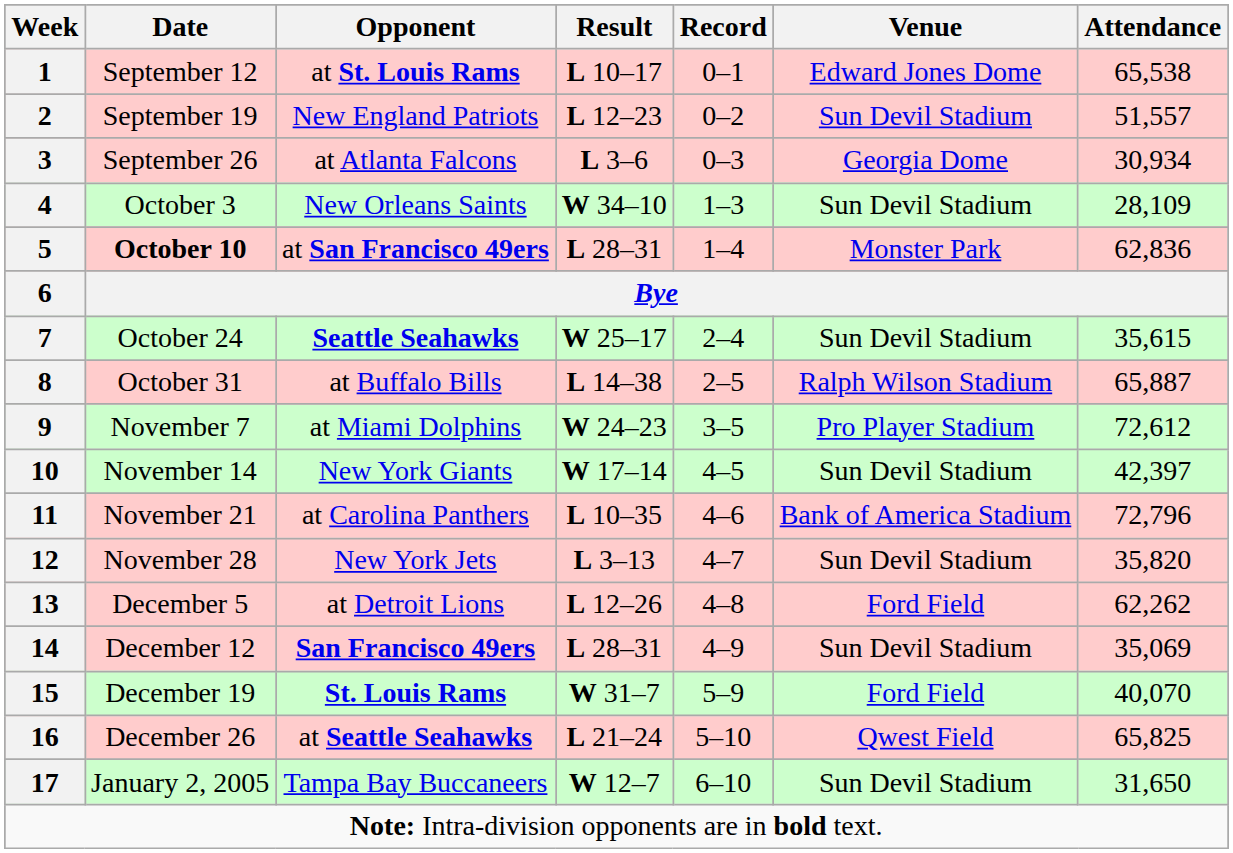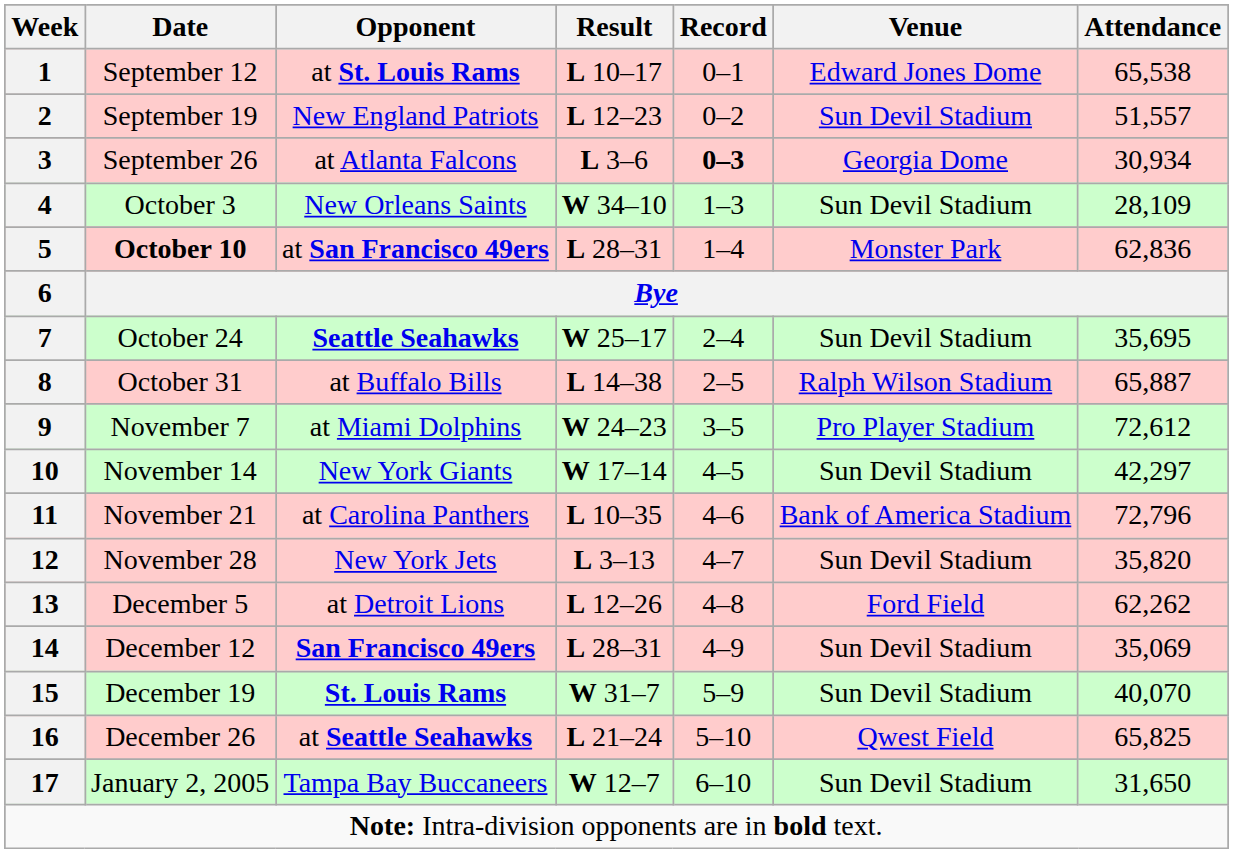(723, 159) normal -> (723, 159) bold
(1153, 337) 35,615 -> (1153, 337) 35,695
(1153, 470) 42,397 -> (1153, 470) 42,297
(925, 692) Ford Field -> (925, 692) Sun Devil Stadium
